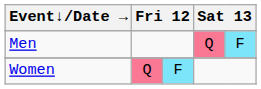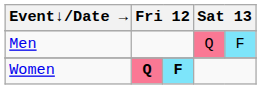(147, 70) normal -> (147, 70) bold
(178, 70) normal -> (178, 70) bold
